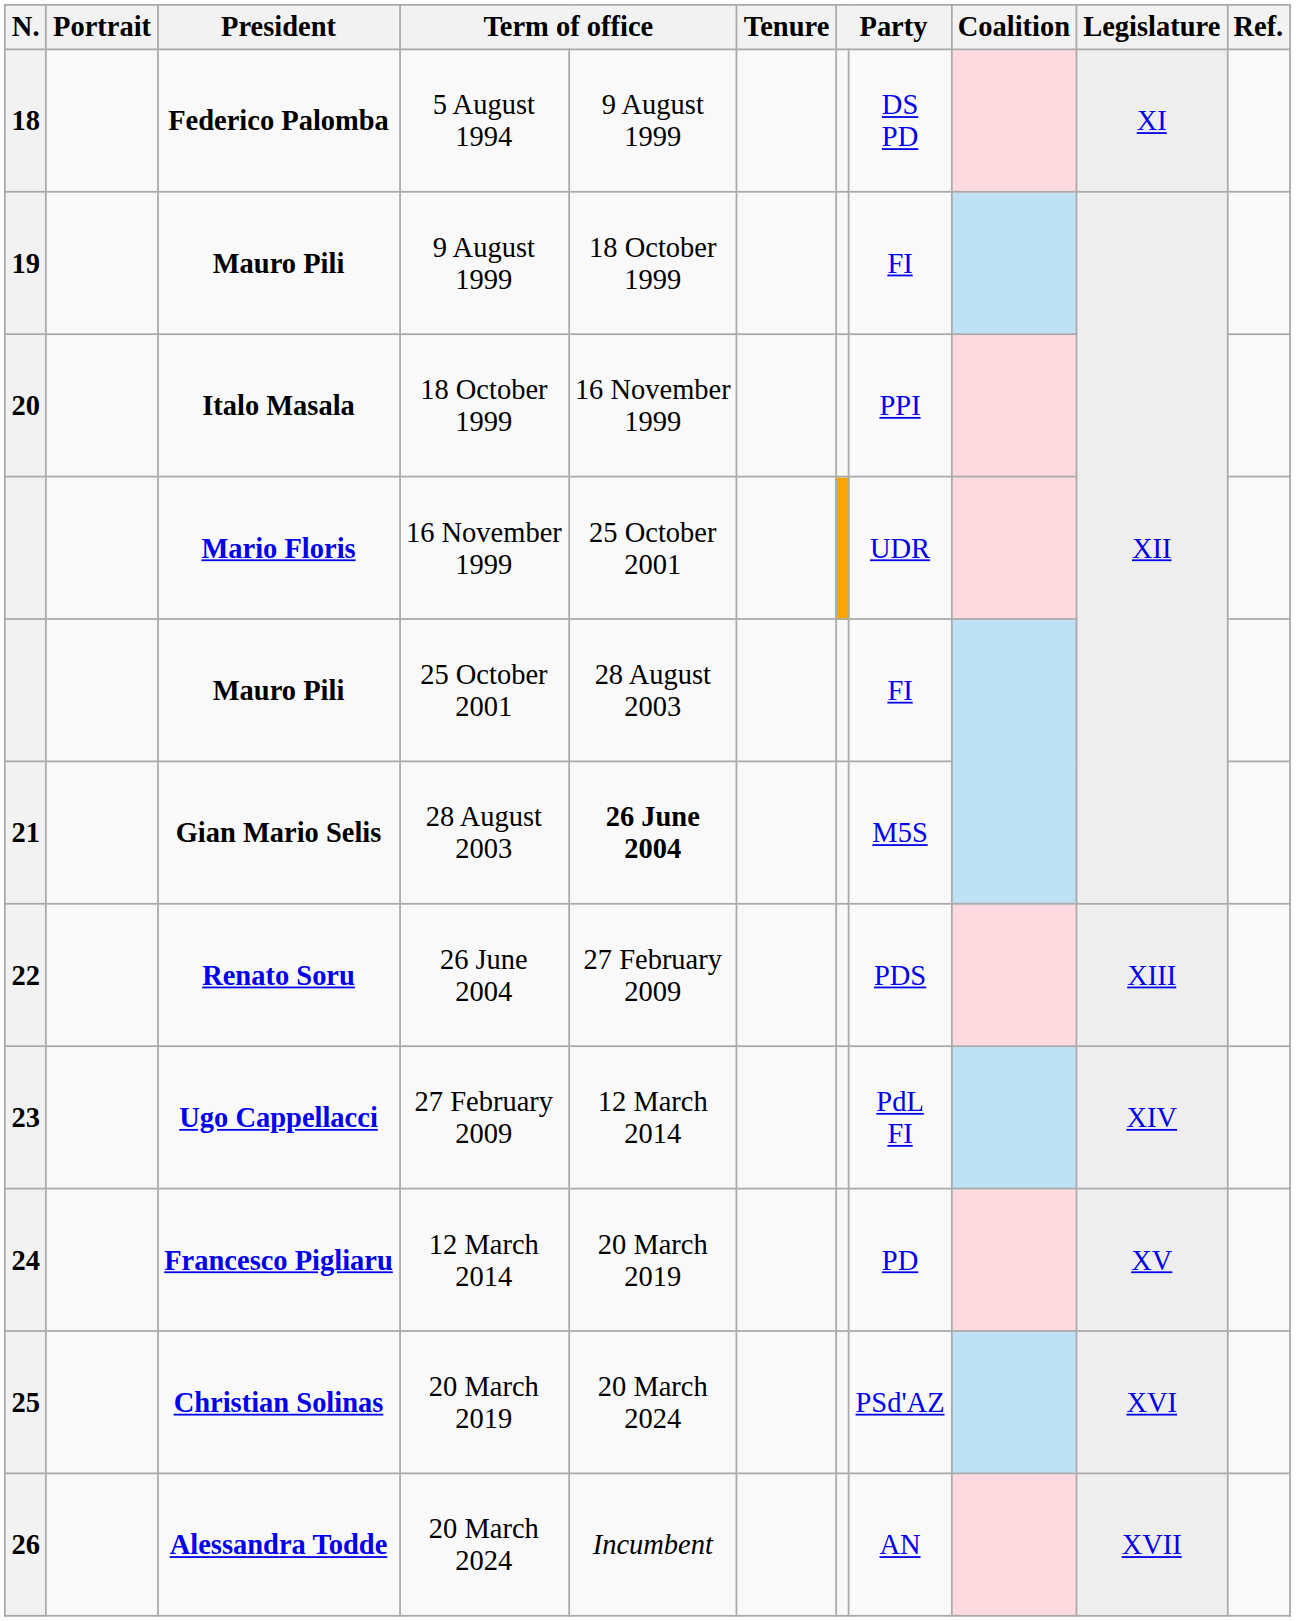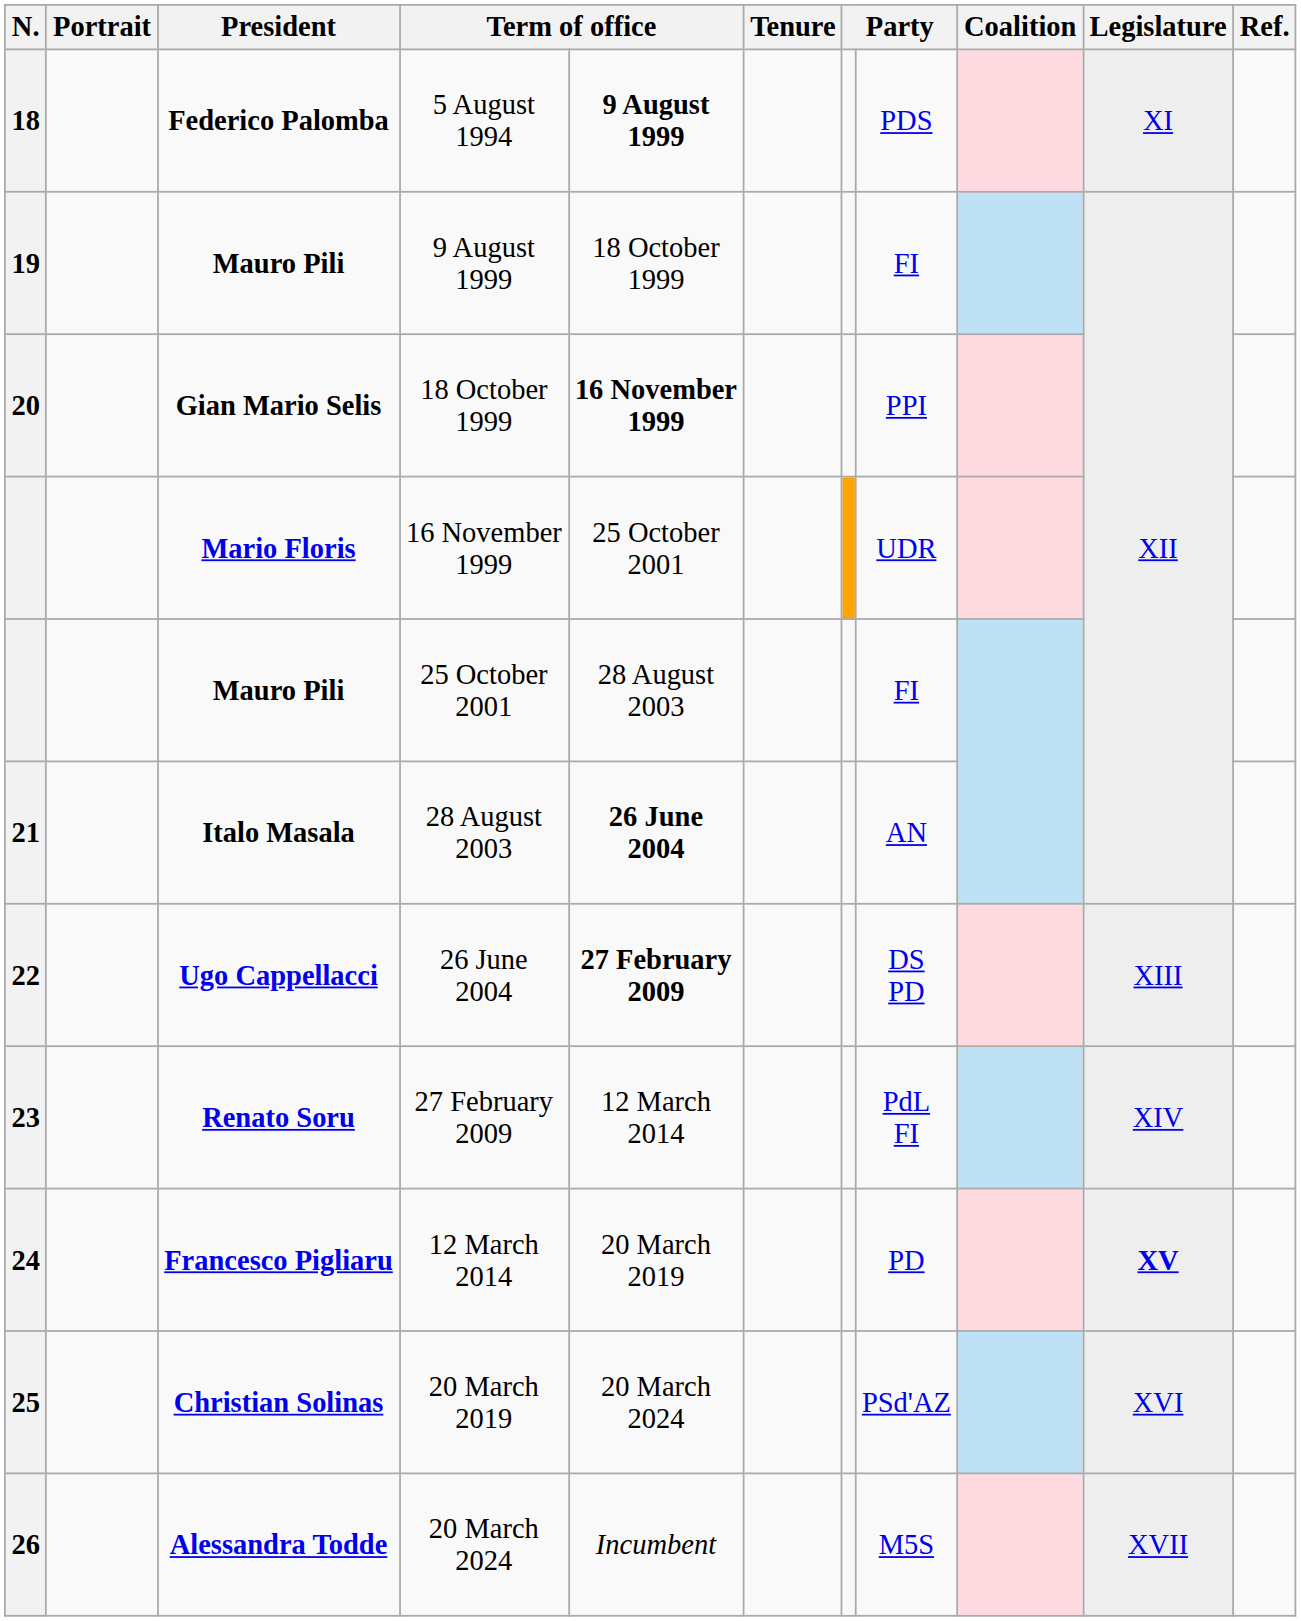(653, 120) normal -> (656, 120) bold
(900, 120) DS PD -> (906, 120) PDS
(279, 405) Italo Masala -> (279, 405) Gian Mario Selis
(653, 405) normal -> (656, 405) bold
(279, 832) Gian Mario Selis -> (279, 832) Italo Masala
(900, 832) M5S -> (906, 832) AN
(279, 975) Renato Soru -> (279, 975) Ugo Cappellacci
(653, 975) normal -> (656, 975) bold
(900, 975) PDS -> (906, 975) DS PD
(279, 1117) Ugo Cappellacci -> (279, 1117) Renato Soru
(1152, 1260) normal -> (1158, 1260) bold
(900, 1544) AN -> (906, 1544) M5S
